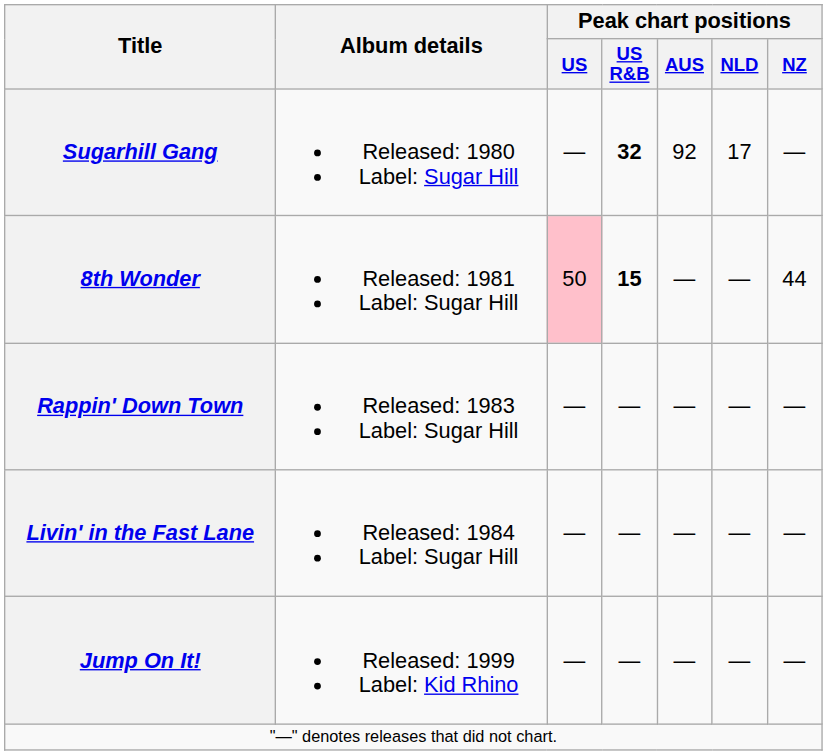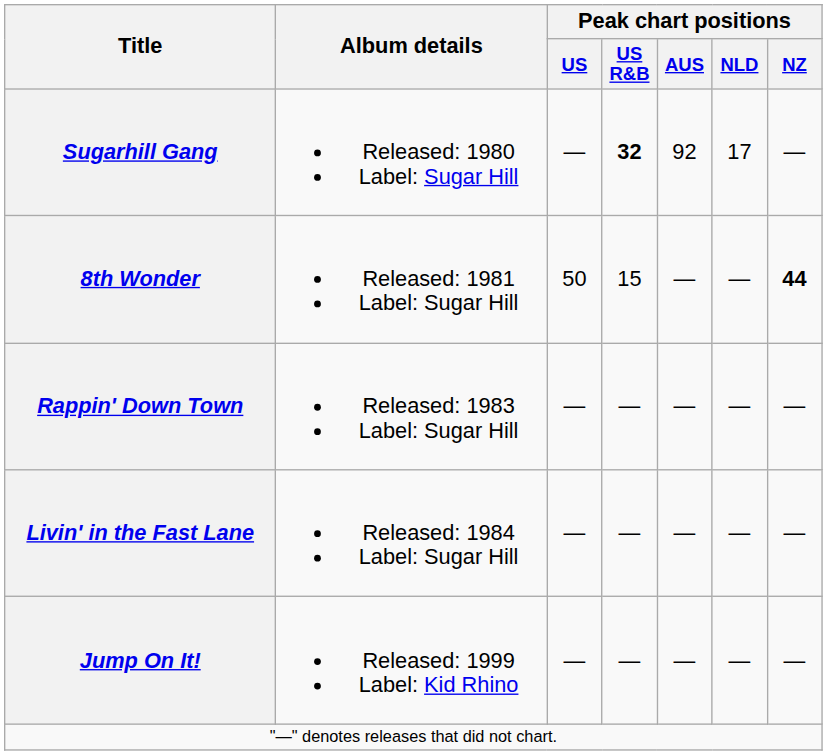(574, 279) pink background -> (574, 279) no background
(629, 279) bold -> (629, 279) normal
(794, 279) normal -> (794, 279) bold
